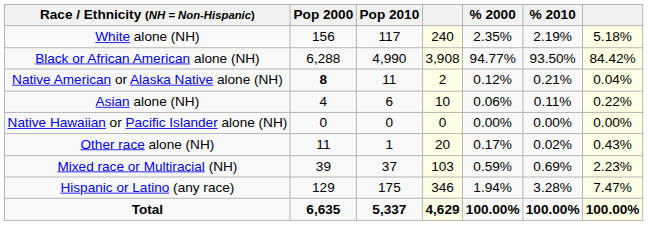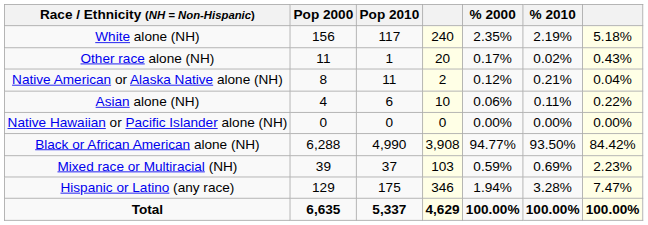rows swapped: (147, 58) <-> (147, 144)
(323, 79) bold -> (323, 79) normal
